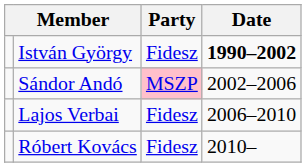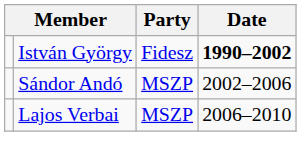(172, 83) pink background -> (167, 83) no background
(172, 114) Fidesz -> (167, 114) MSZP
- row: (78, 146)
